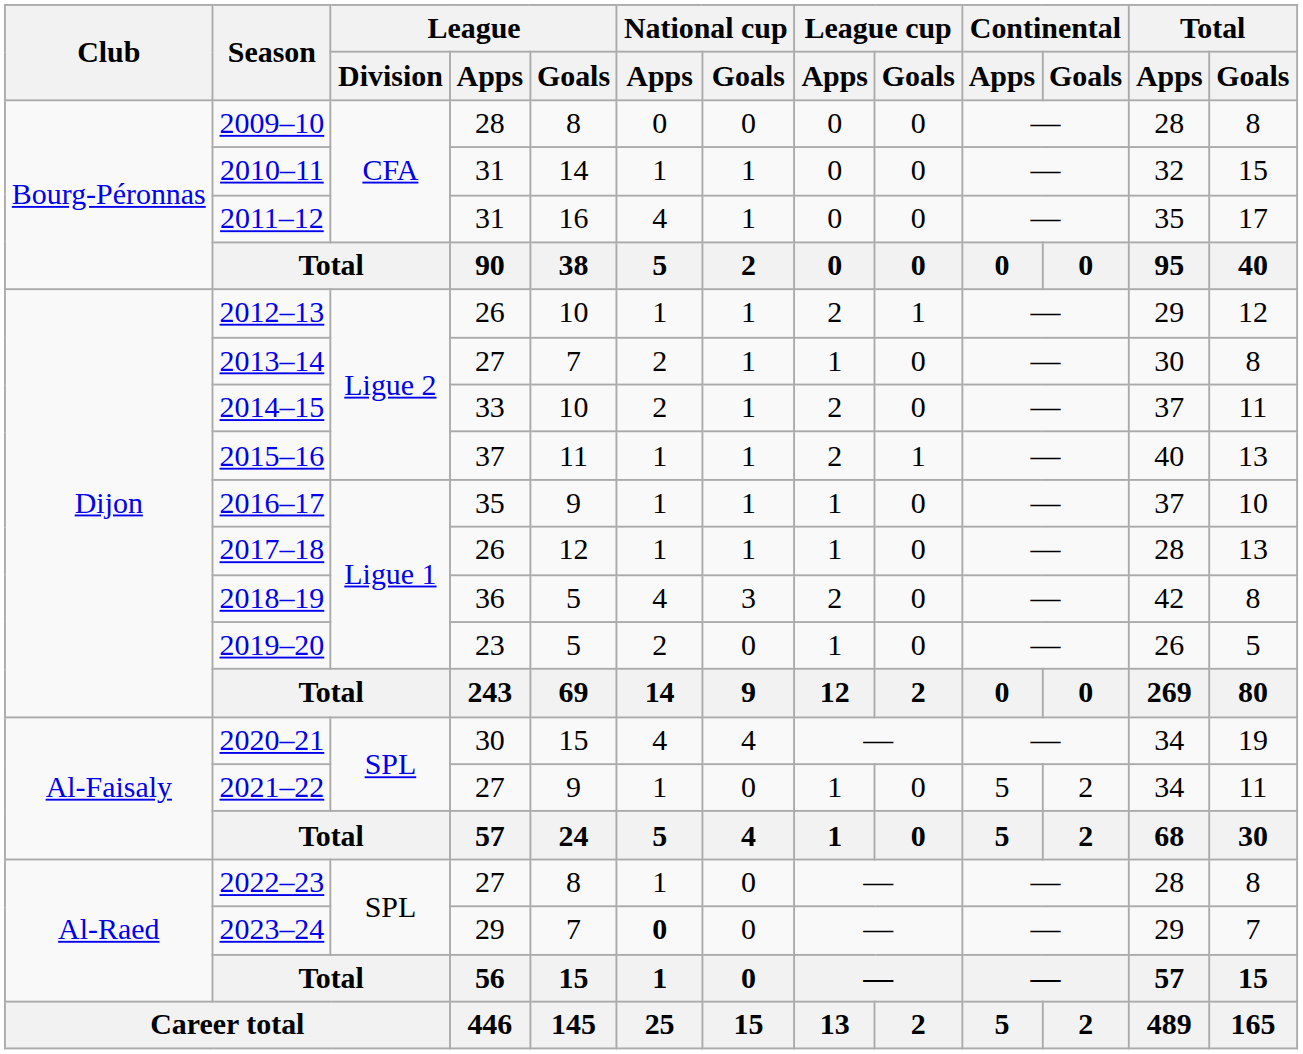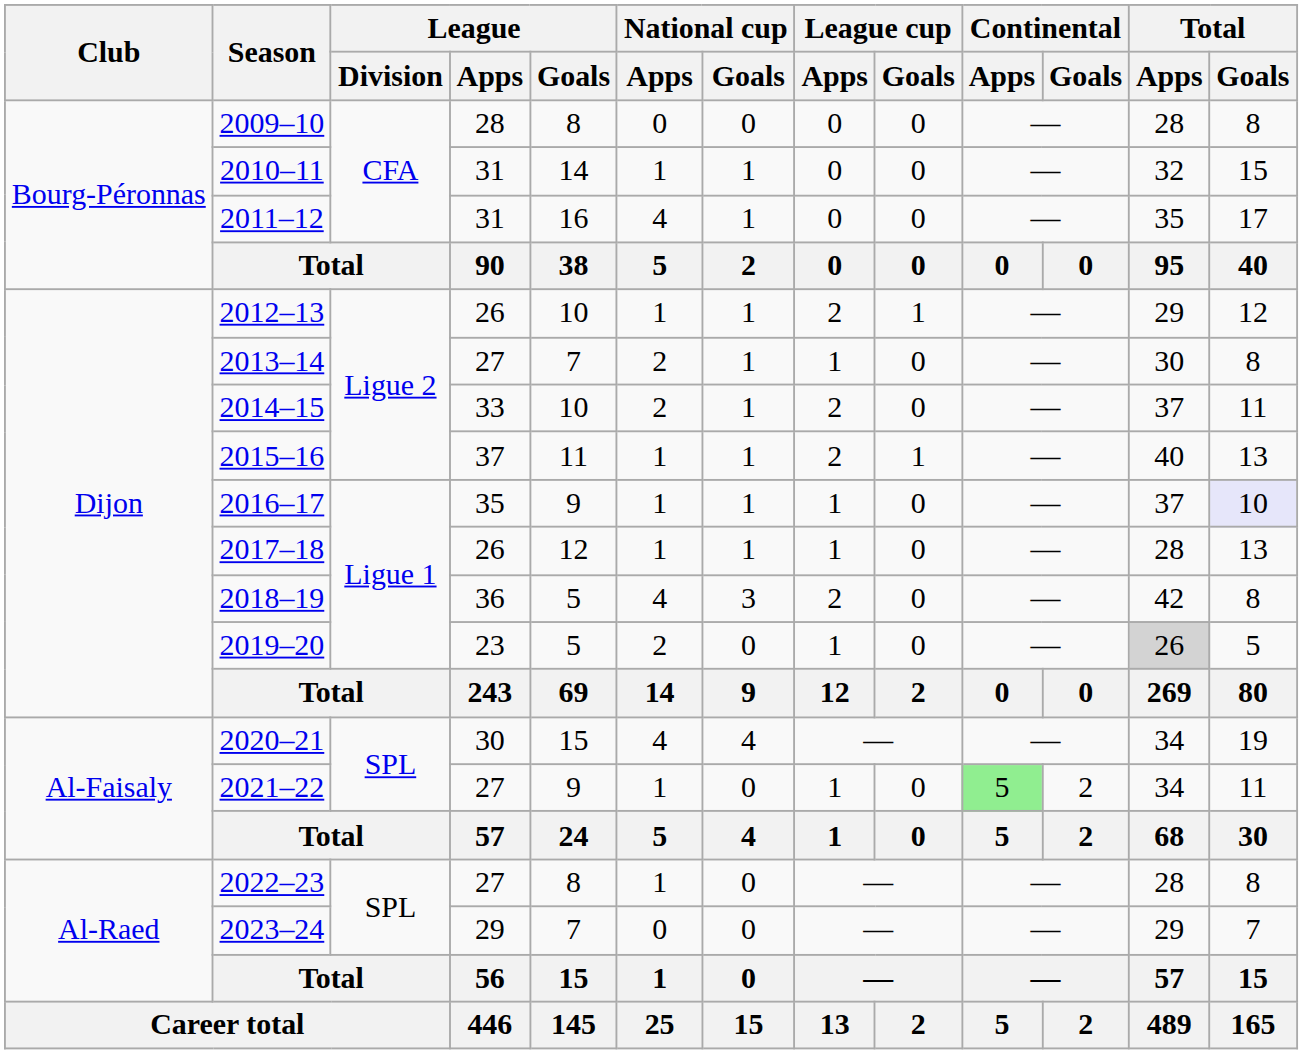(1253, 502) no background -> (1253, 502) lavender background
(1169, 645) no background -> (1169, 645) lightgrey background
(1002, 787) no background -> (1002, 787) lightgreen background
(660, 929) bold -> (660, 929) normal
